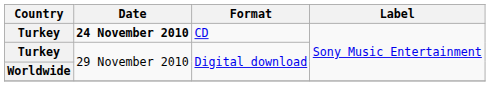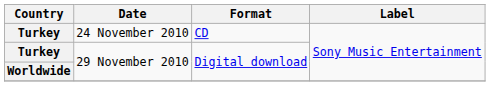(133, 33) bold -> (133, 33) normal
